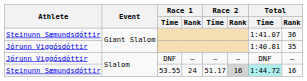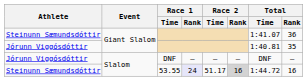(192, 70) no background -> (192, 70) lavender background
(265, 70) paleturquoise background -> (265, 70) no background
